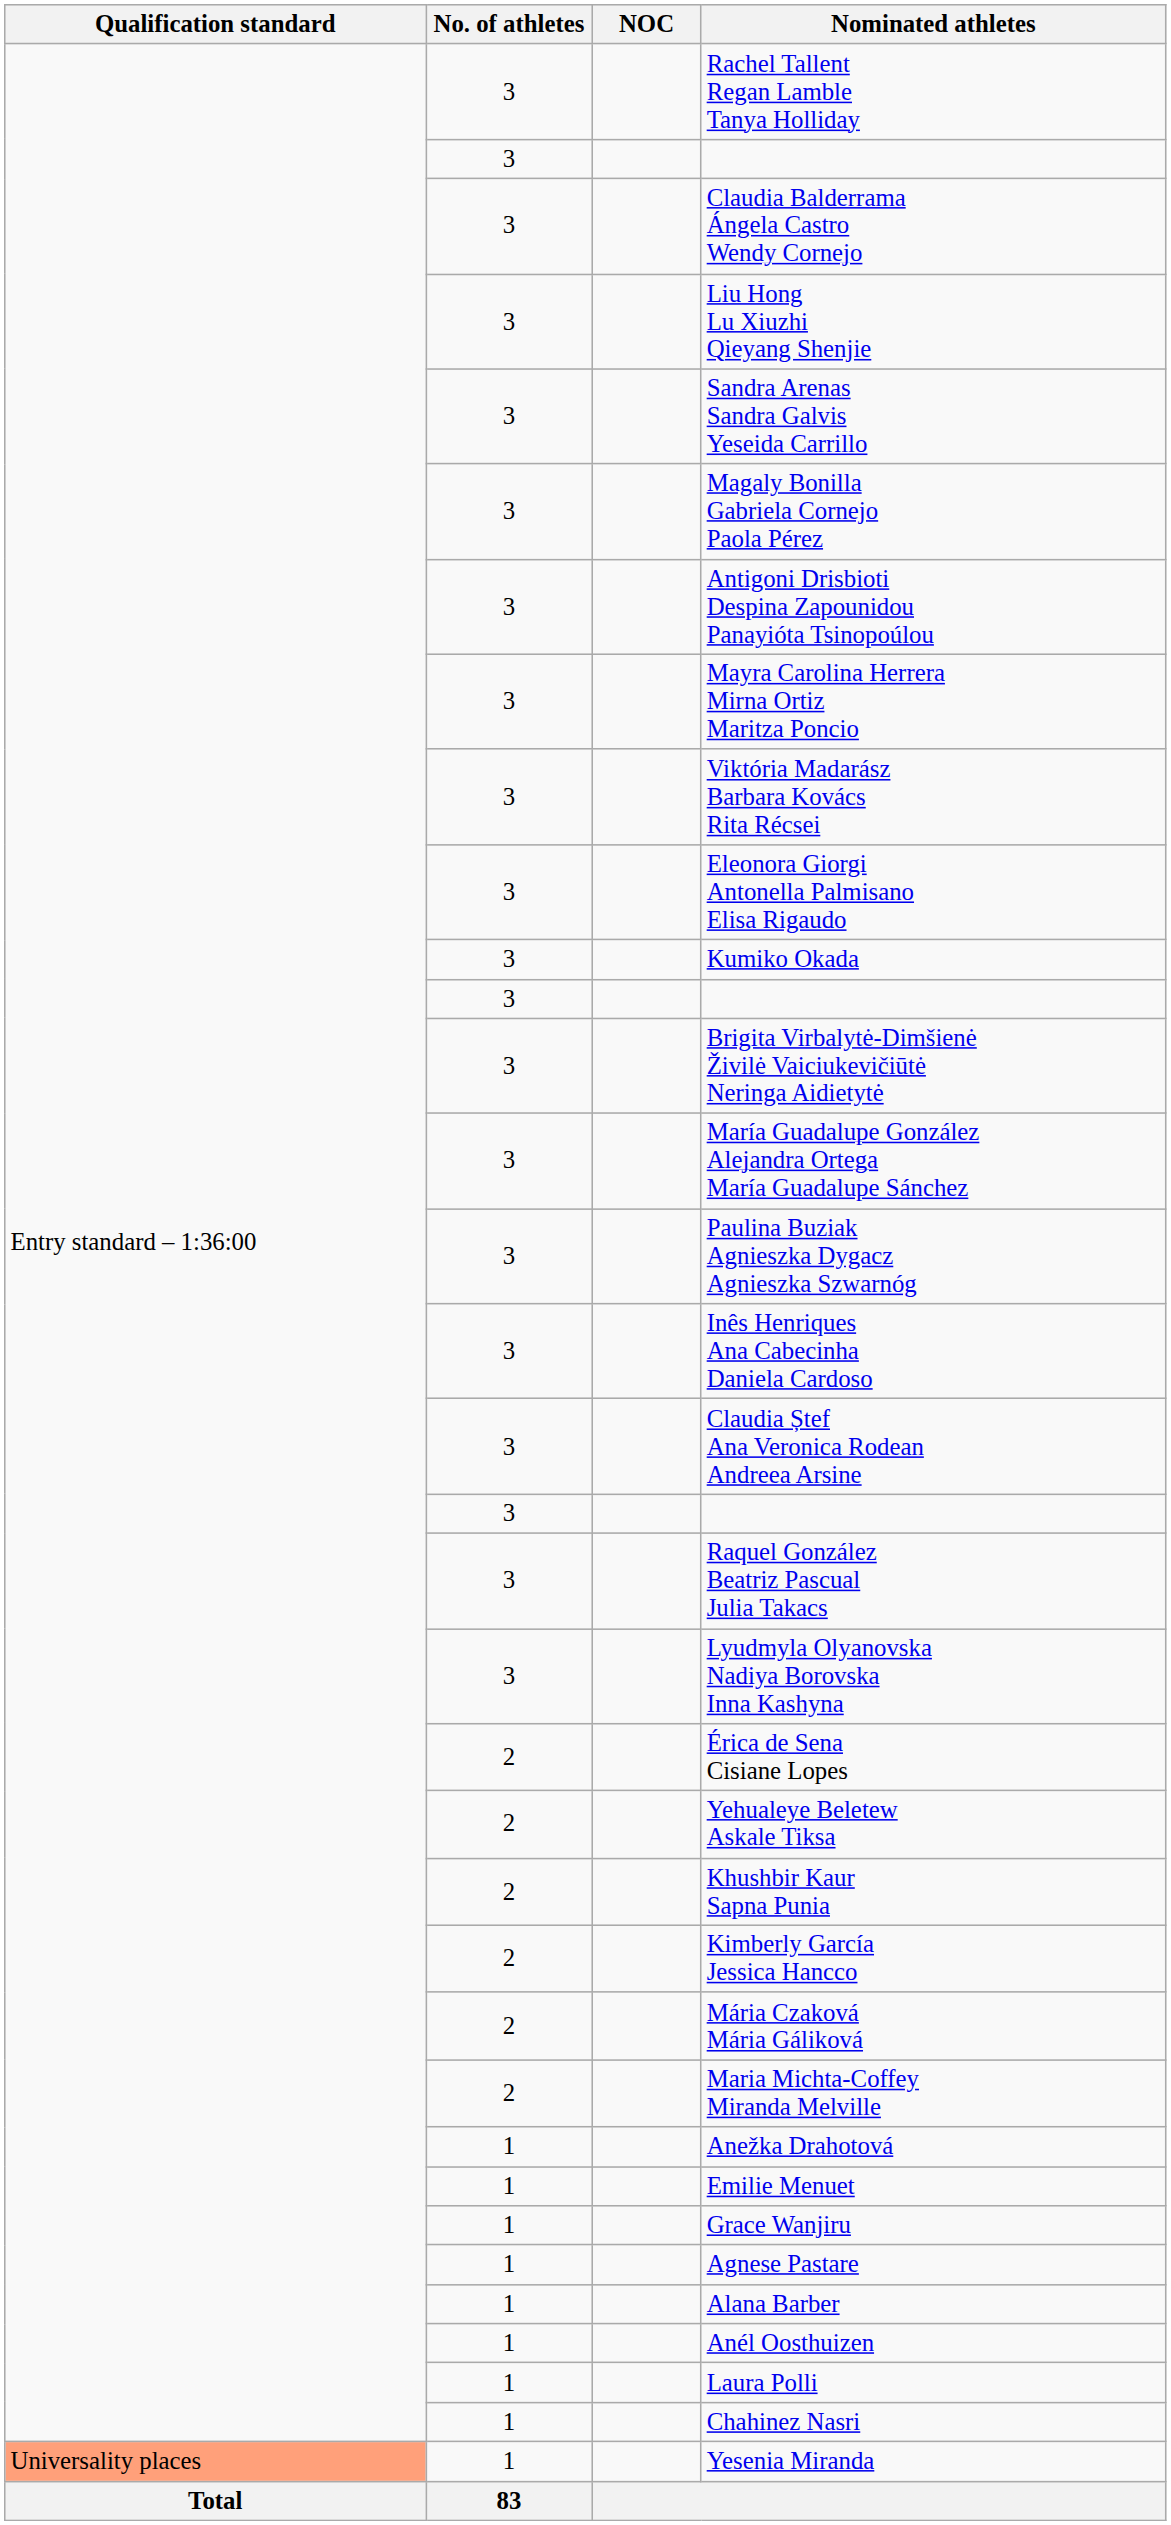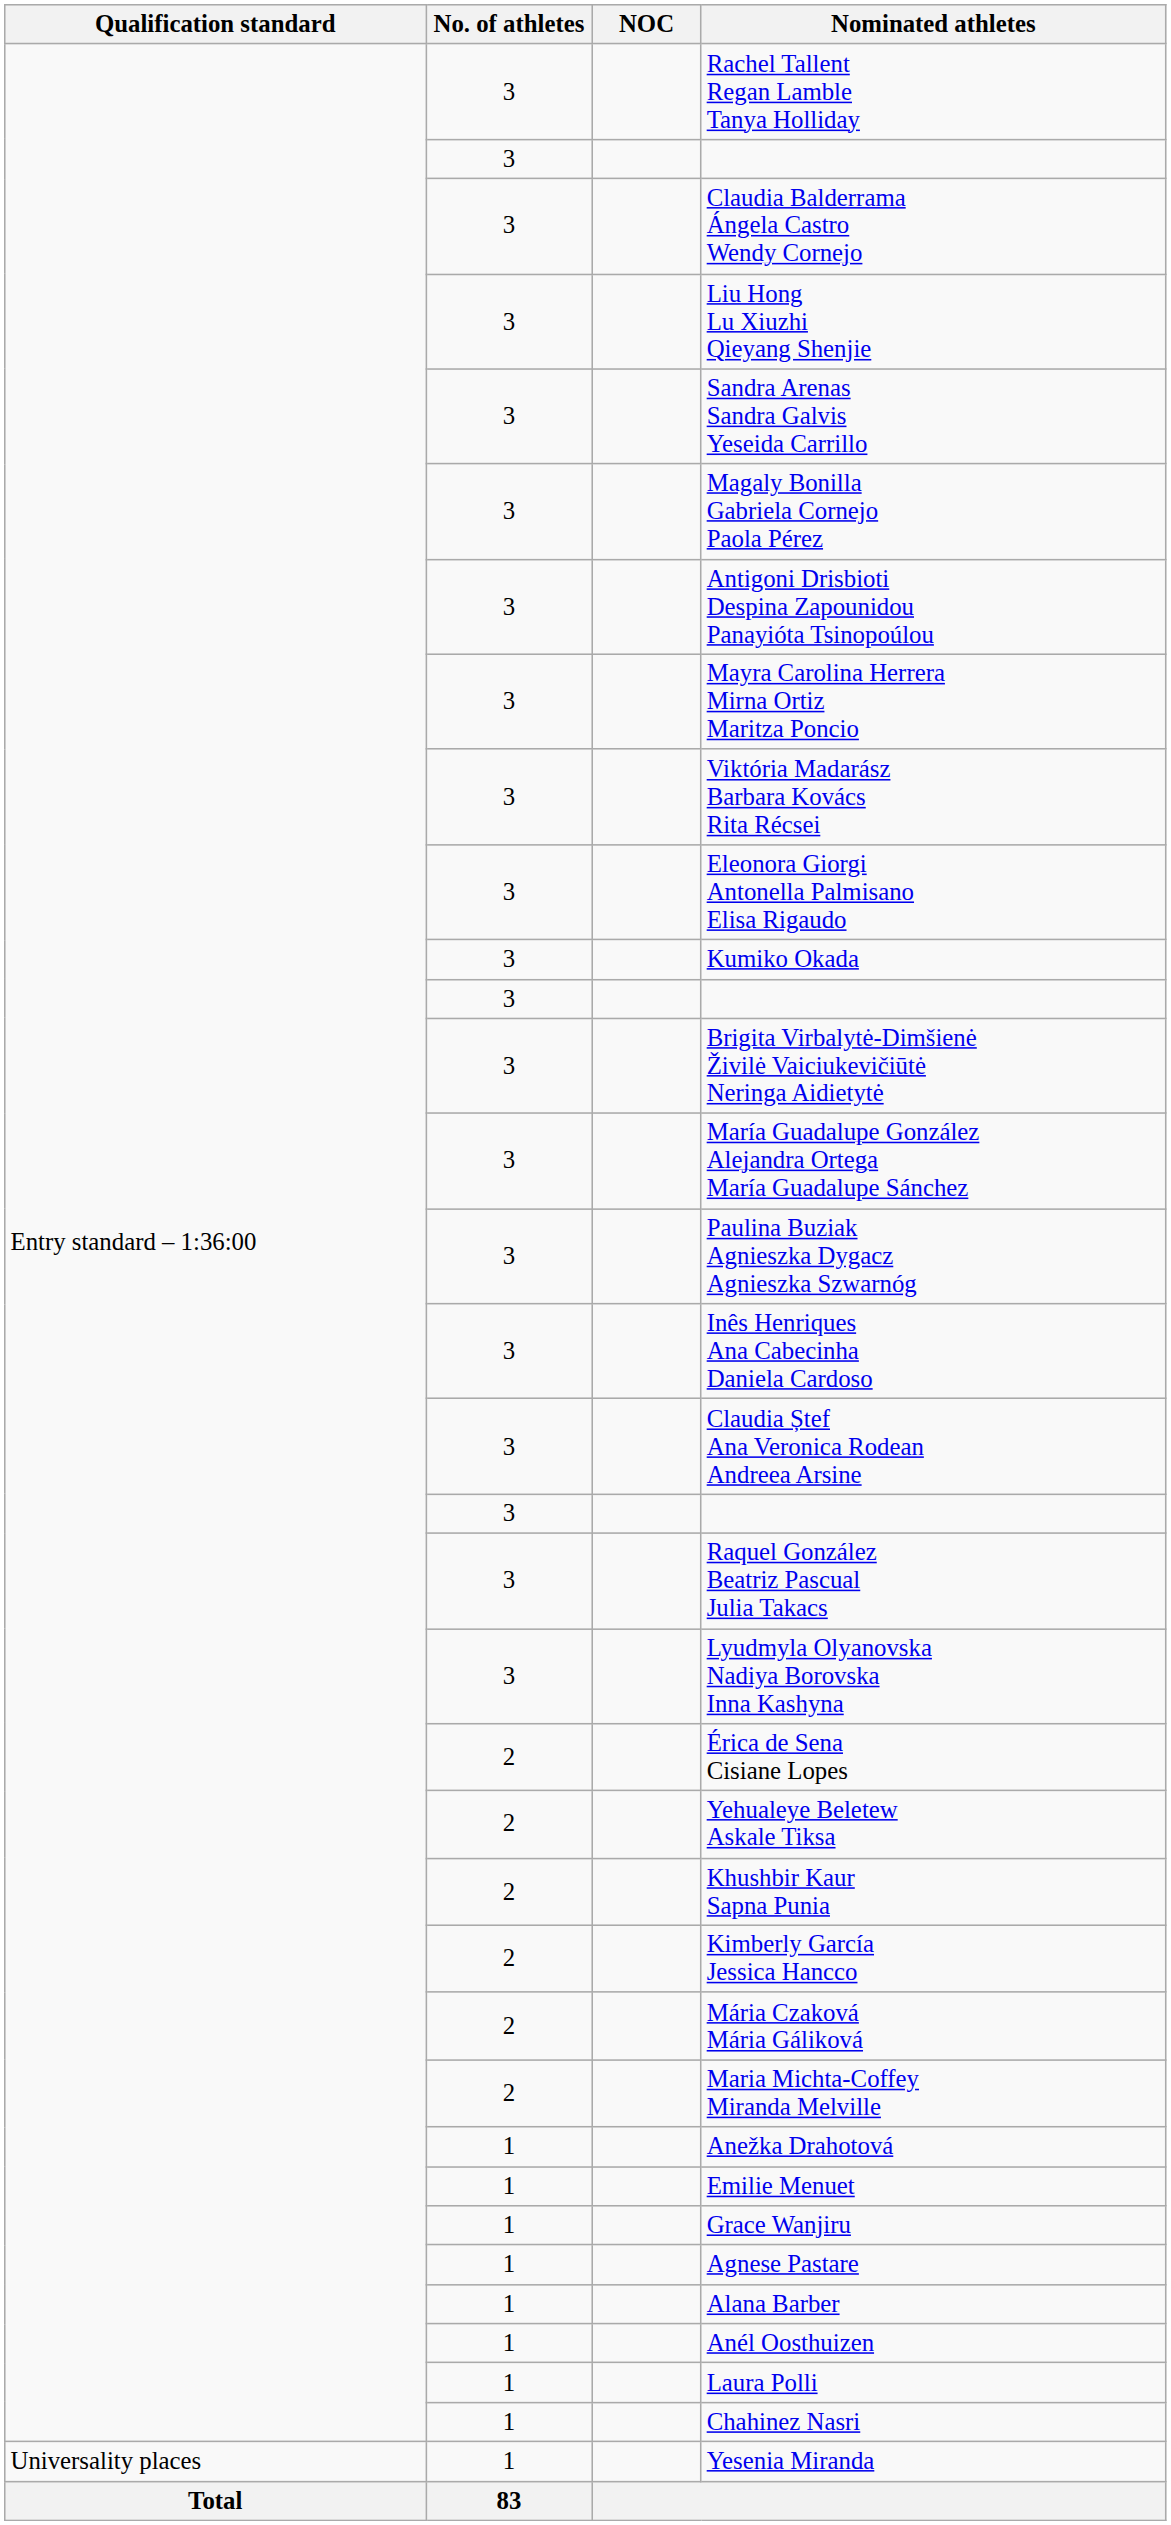(106, 2460) lightsalmon background -> (106, 2460) no background
